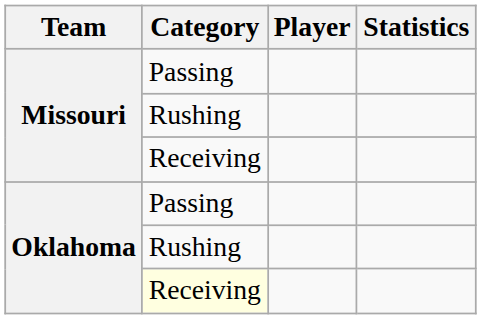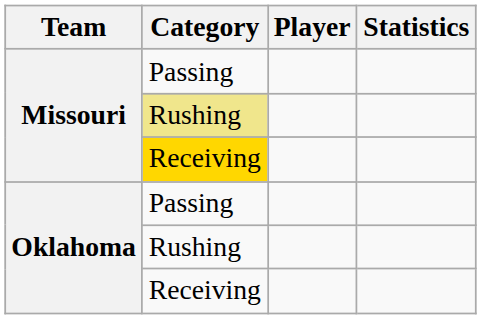(195, 114) no background -> (195, 114) khaki background
(205, 158) no background -> (205, 158) gold background
(205, 290) lightyellow background -> (205, 290) no background
